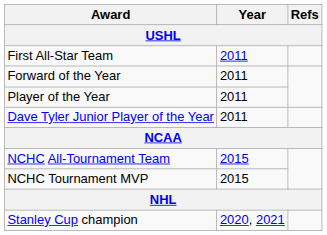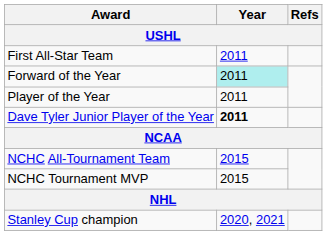(234, 76) no background -> (234, 76) paleturquoise background
(234, 117) normal -> (234, 117) bold
